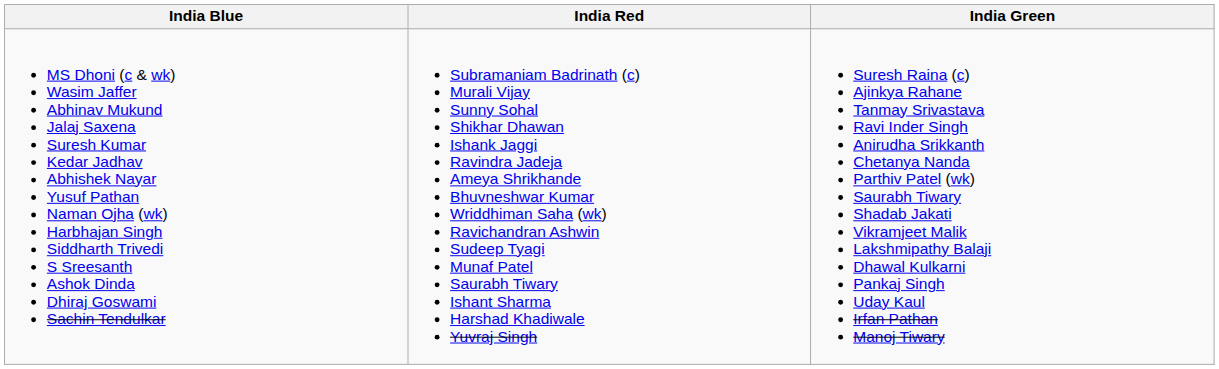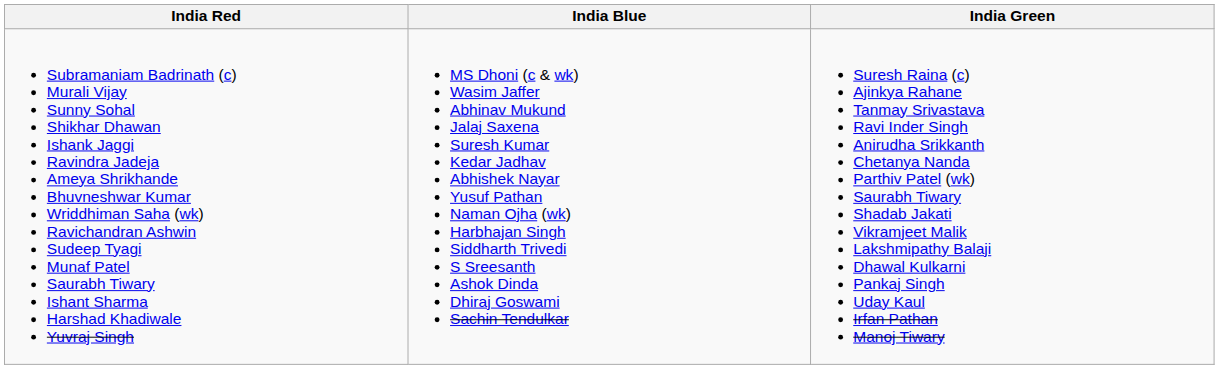columns swapped: (206, 16) <-> (609, 16)
